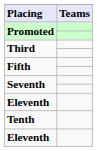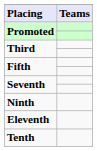(28, 102) Eleventh -> (21, 102) Ninth
(21, 119) Tenth -> (28, 119) Eleventh
(28, 137) Eleventh -> (21, 137) Tenth
